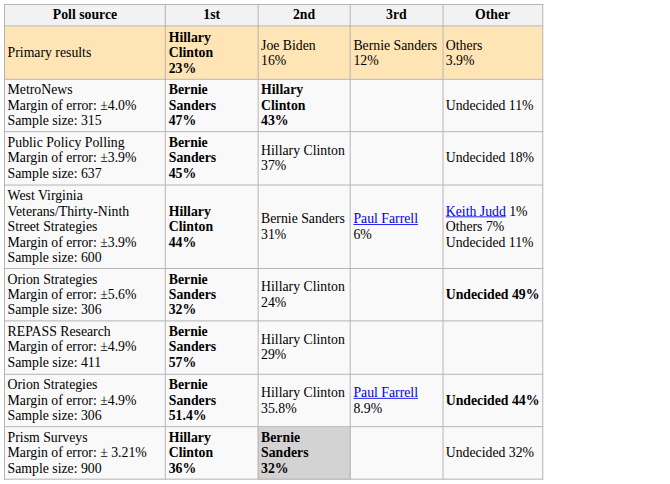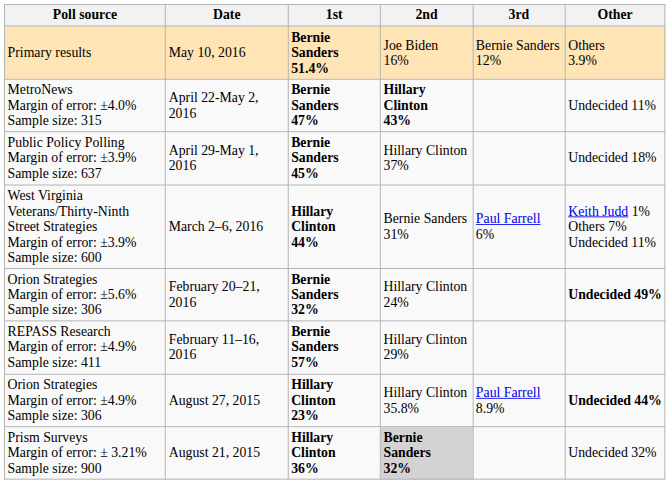+ column: (227, 15)
(191, 52) Hillary Clinton 23% -> (315, 52) Bernie Sanders 51.4%
(192, 400) Bernie Sanders 51.4% -> (313, 400) Hillary Clinton 23%
